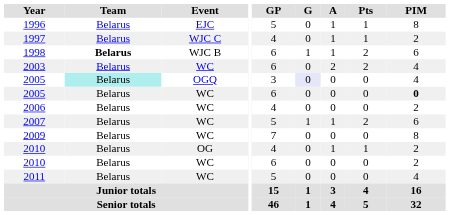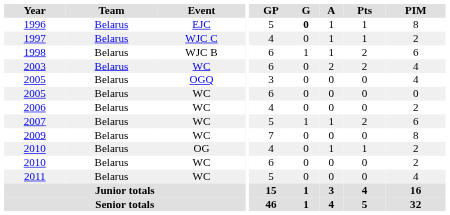(308, 24) normal -> (306, 24) bold
(113, 52) bold -> (111, 52) normal
(113, 80) paleturquoise background -> (111, 80) no background
(308, 80) lavender background -> (306, 80) no background
(416, 93) bold -> (416, 93) normal
